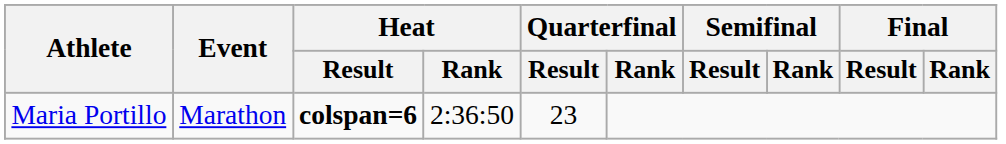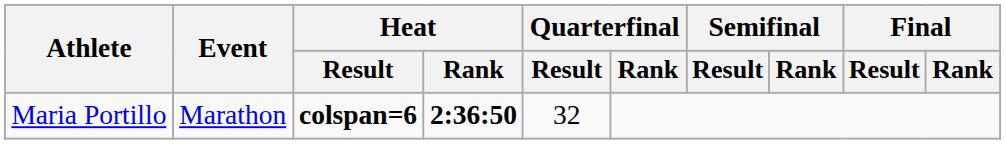(472, 115) normal -> (473, 115) bold
(564, 115) 23 -> (567, 115) 32
